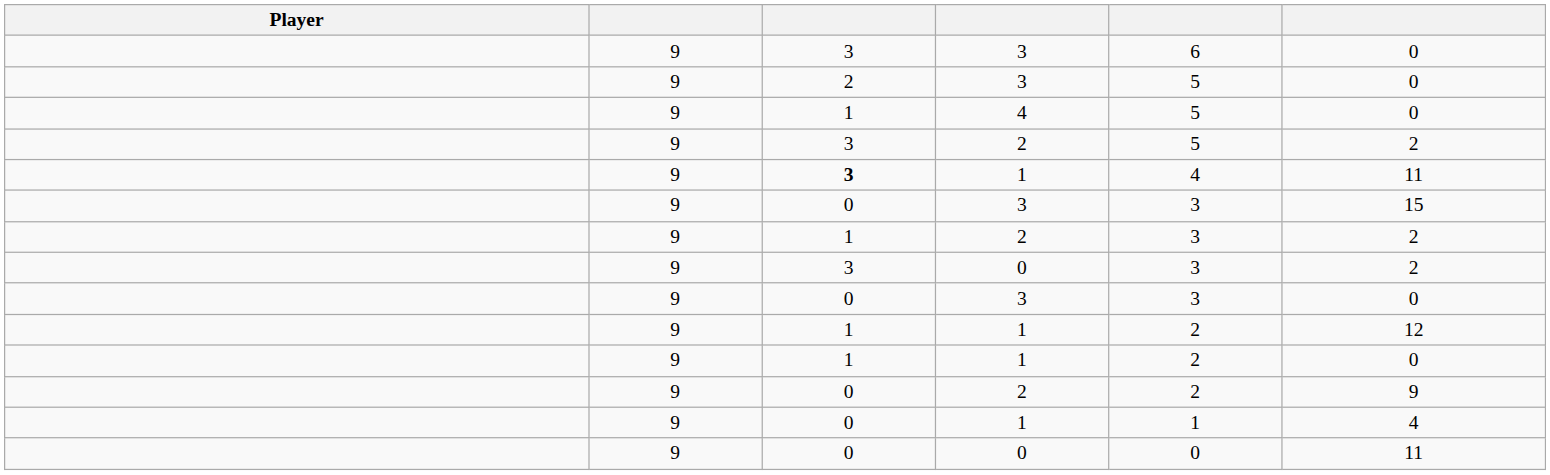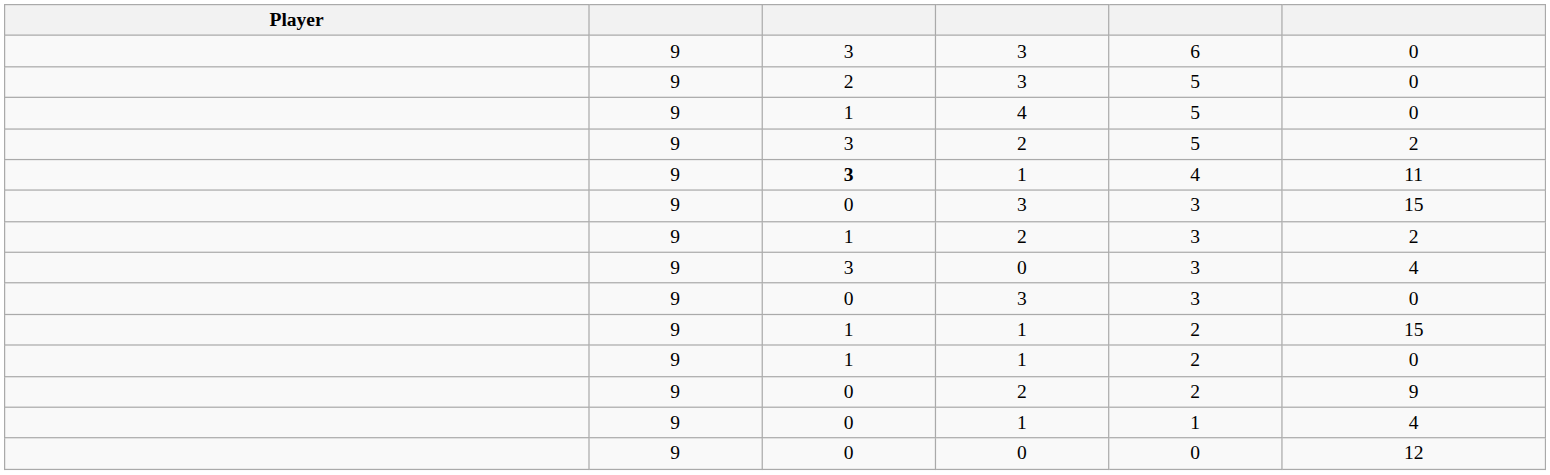(1414, 267) 2 -> (1414, 267) 4
(1414, 329) 12 -> (1414, 329) 15
(1414, 453) 11 -> (1414, 453) 12
